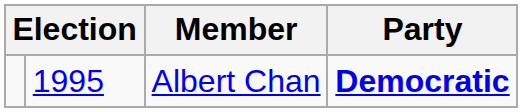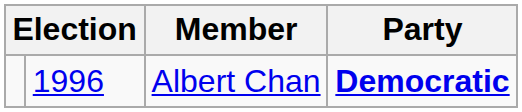(68, 80) 1995 -> (68, 80) 1996
